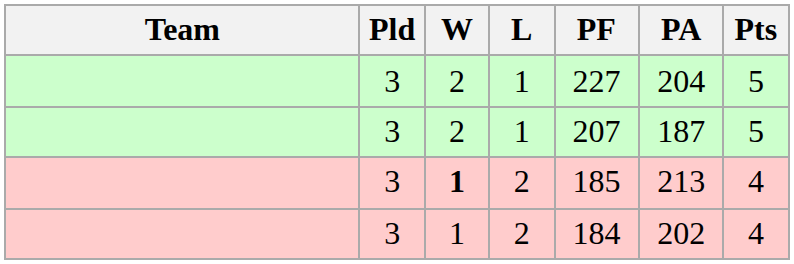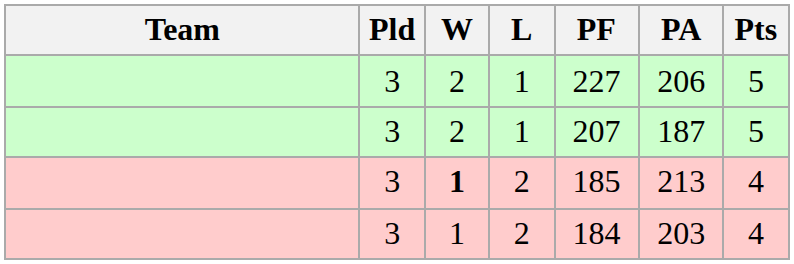(681, 80) 204 -> (681, 80) 206
(681, 232) 202 -> (681, 232) 203
